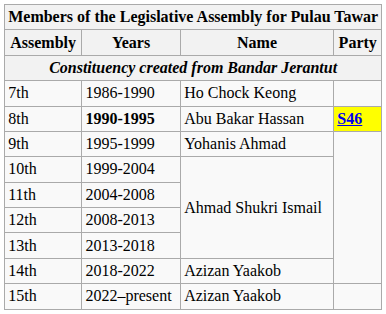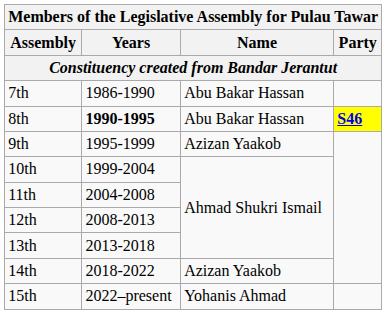(240, 93) Ho Chock Keong -> (244, 93) Abu Bakar Hassan
(235, 144) Yohanis Ahmad -> (233, 144) Azizan Yaakob
(233, 296) Azizan Yaakob -> (235, 296) Yohanis Ahmad
